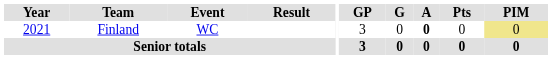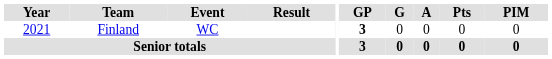(362, 29) normal -> (362, 29) bold
(426, 29) bold -> (426, 29) normal
(516, 29) khaki background -> (516, 29) no background
